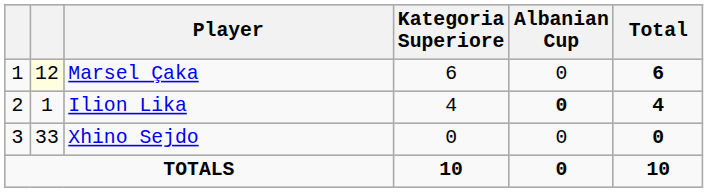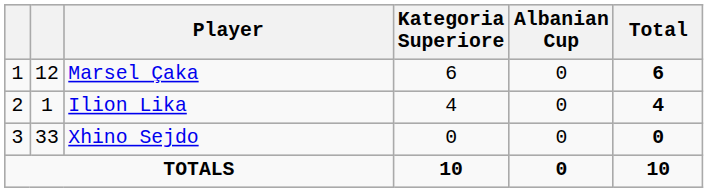(47, 75) lightyellow background -> (47, 75) no background
(561, 107) bold -> (561, 107) normal
